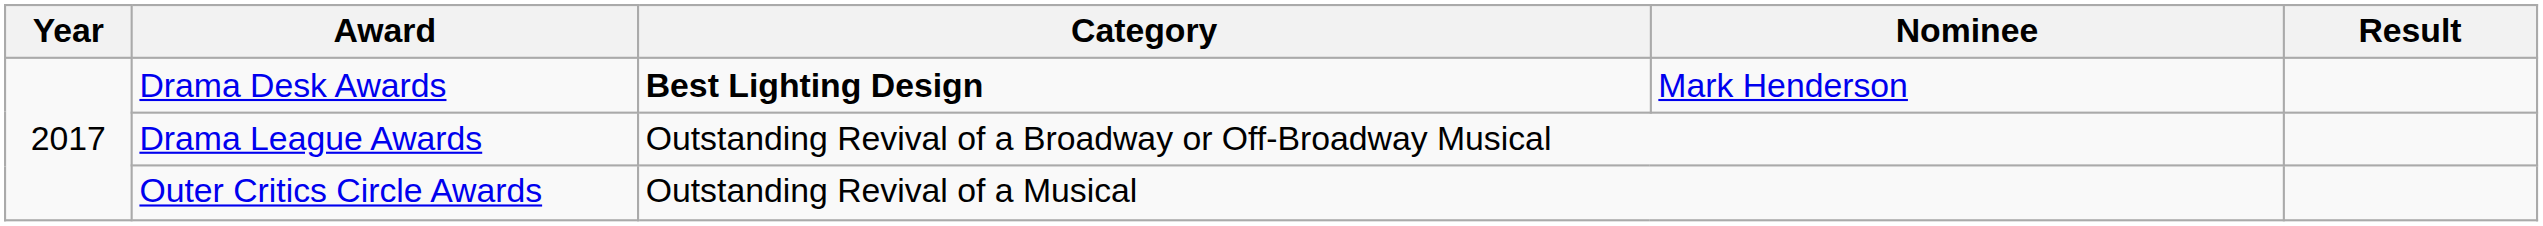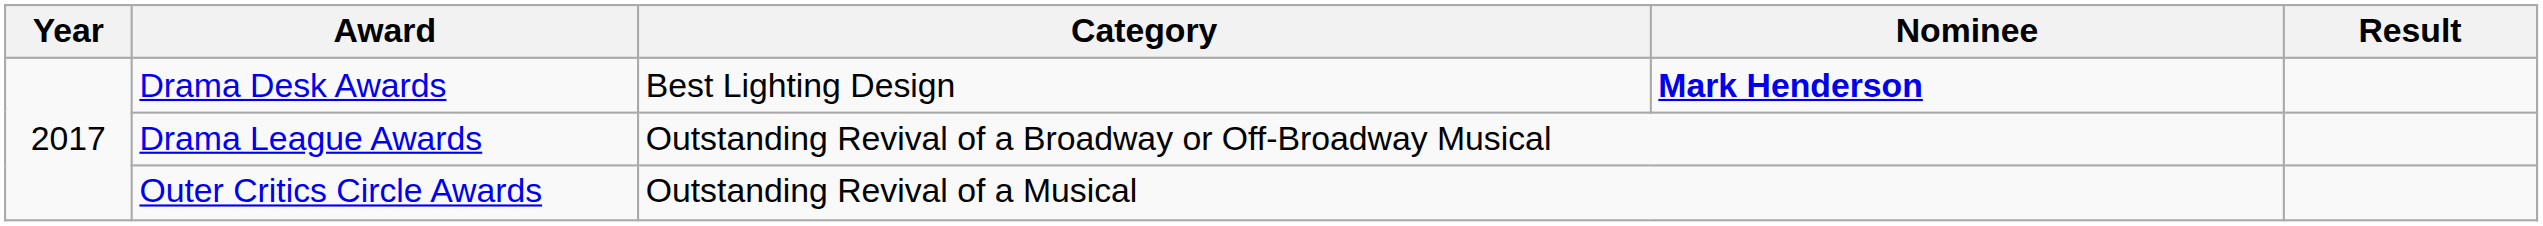(815, 84) bold -> (801, 84) normal
(1783, 84) normal -> (1791, 84) bold
